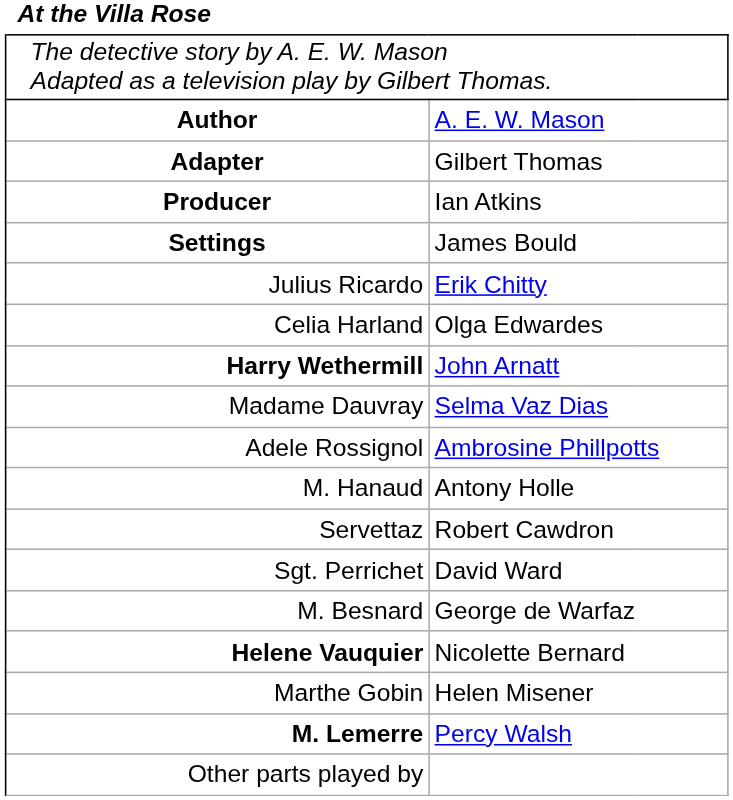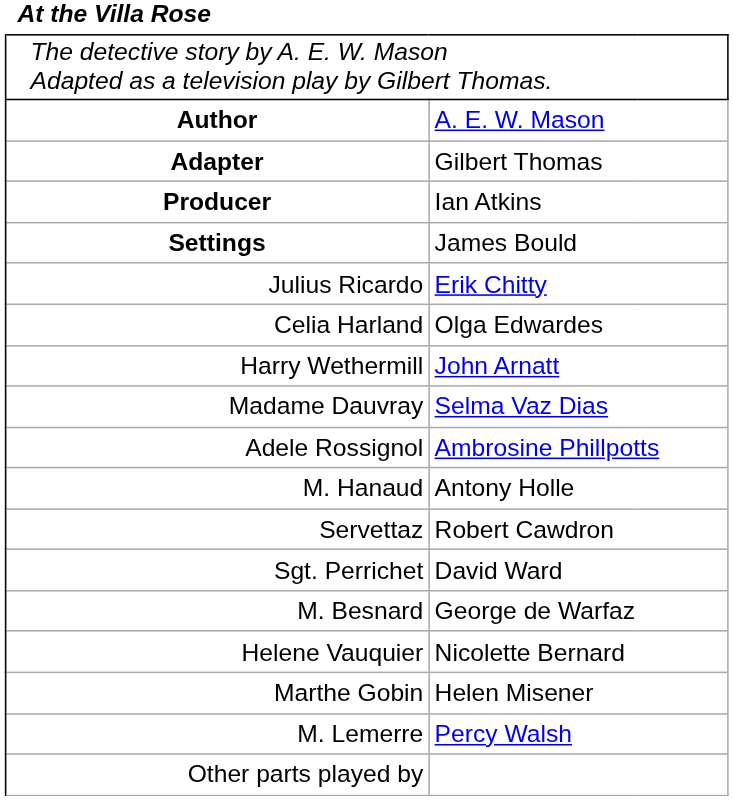(325, 365) bold -> (332, 365) normal
(327, 652) bold -> (332, 652) normal
(358, 734) bold -> (360, 734) normal
